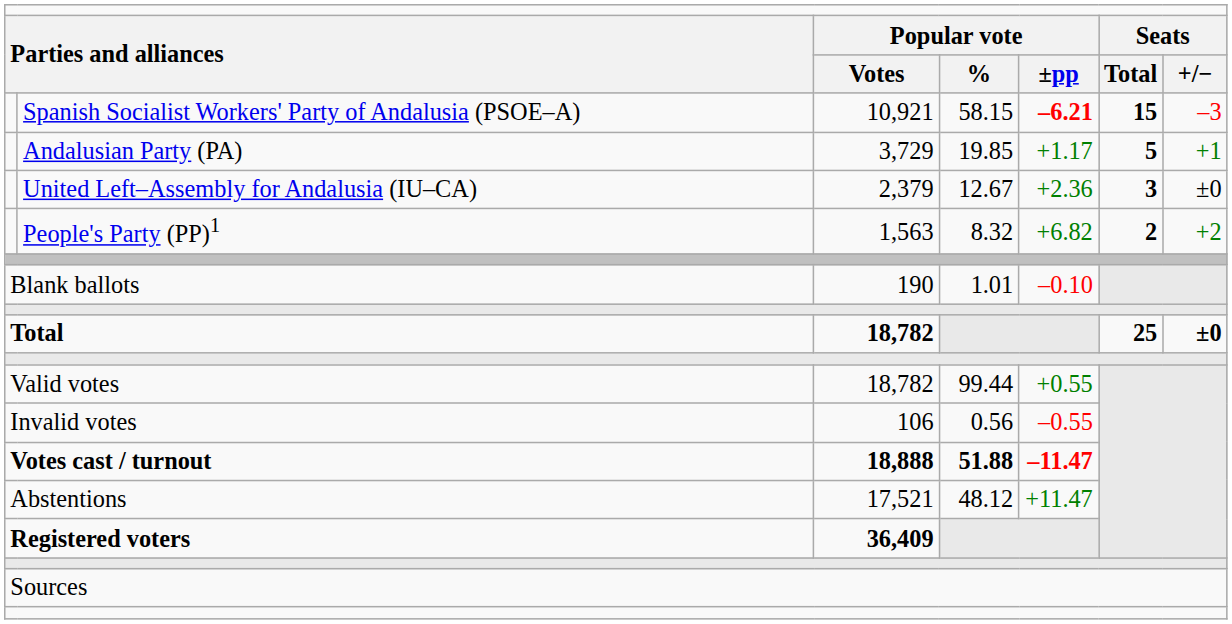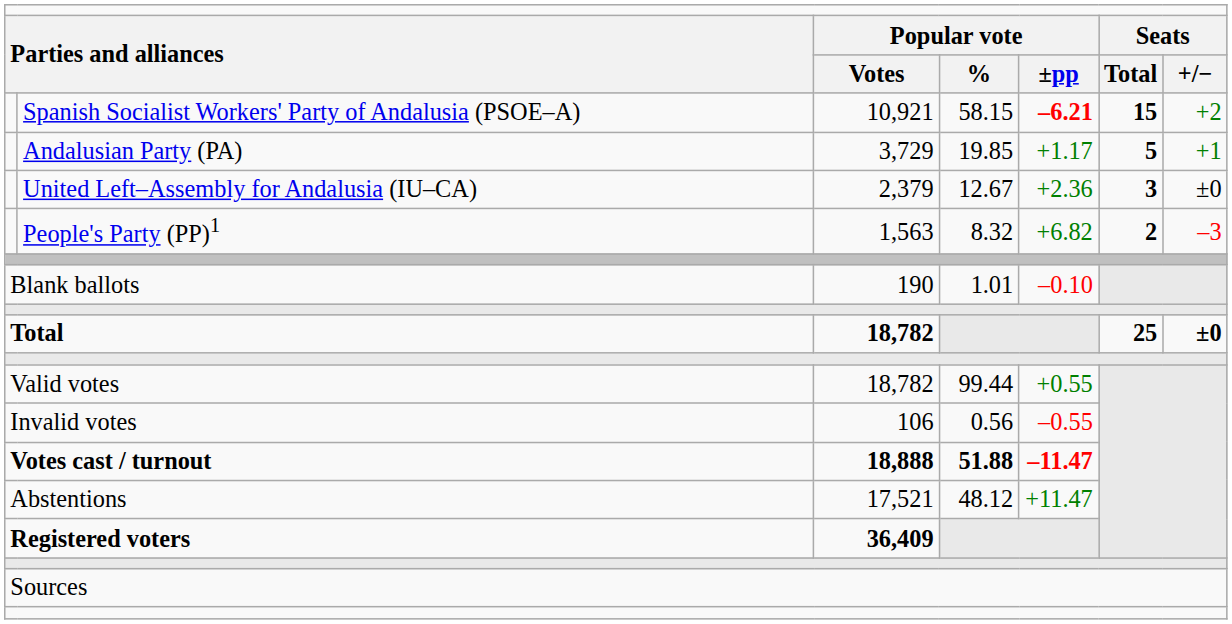(1209, 112) –3 -> (1209, 112) +2
(1209, 231) +2 -> (1209, 231) –3
